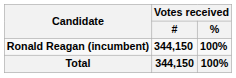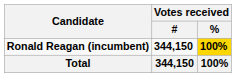(214, 47) no background -> (214, 47) gold background
